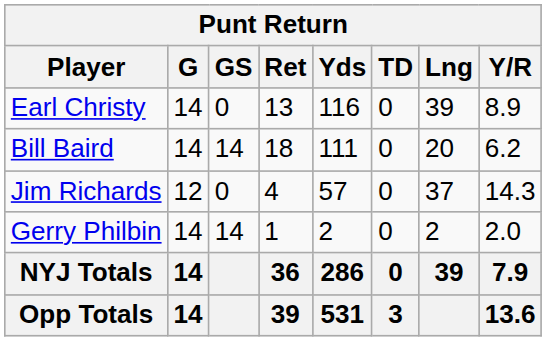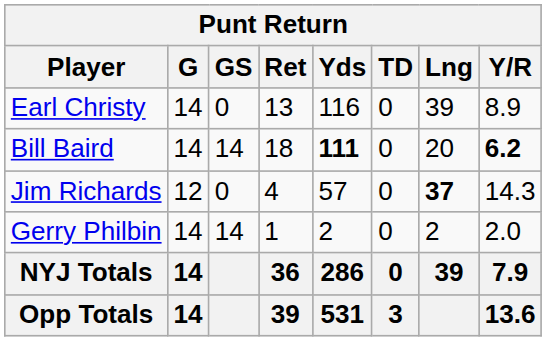(338, 149) normal -> (339, 149) bold
(503, 149) normal -> (503, 149) bold
(440, 190) normal -> (440, 190) bold
